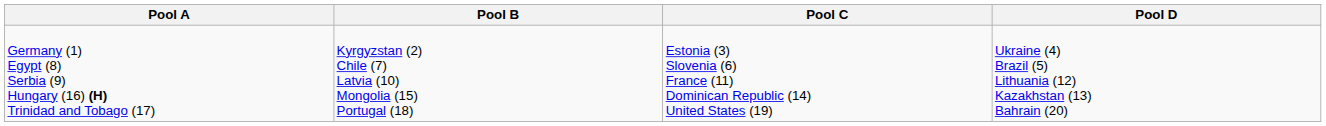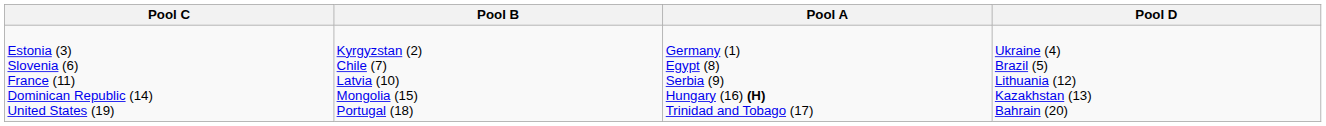columns swapped: (169, 15) <-> (827, 15)
